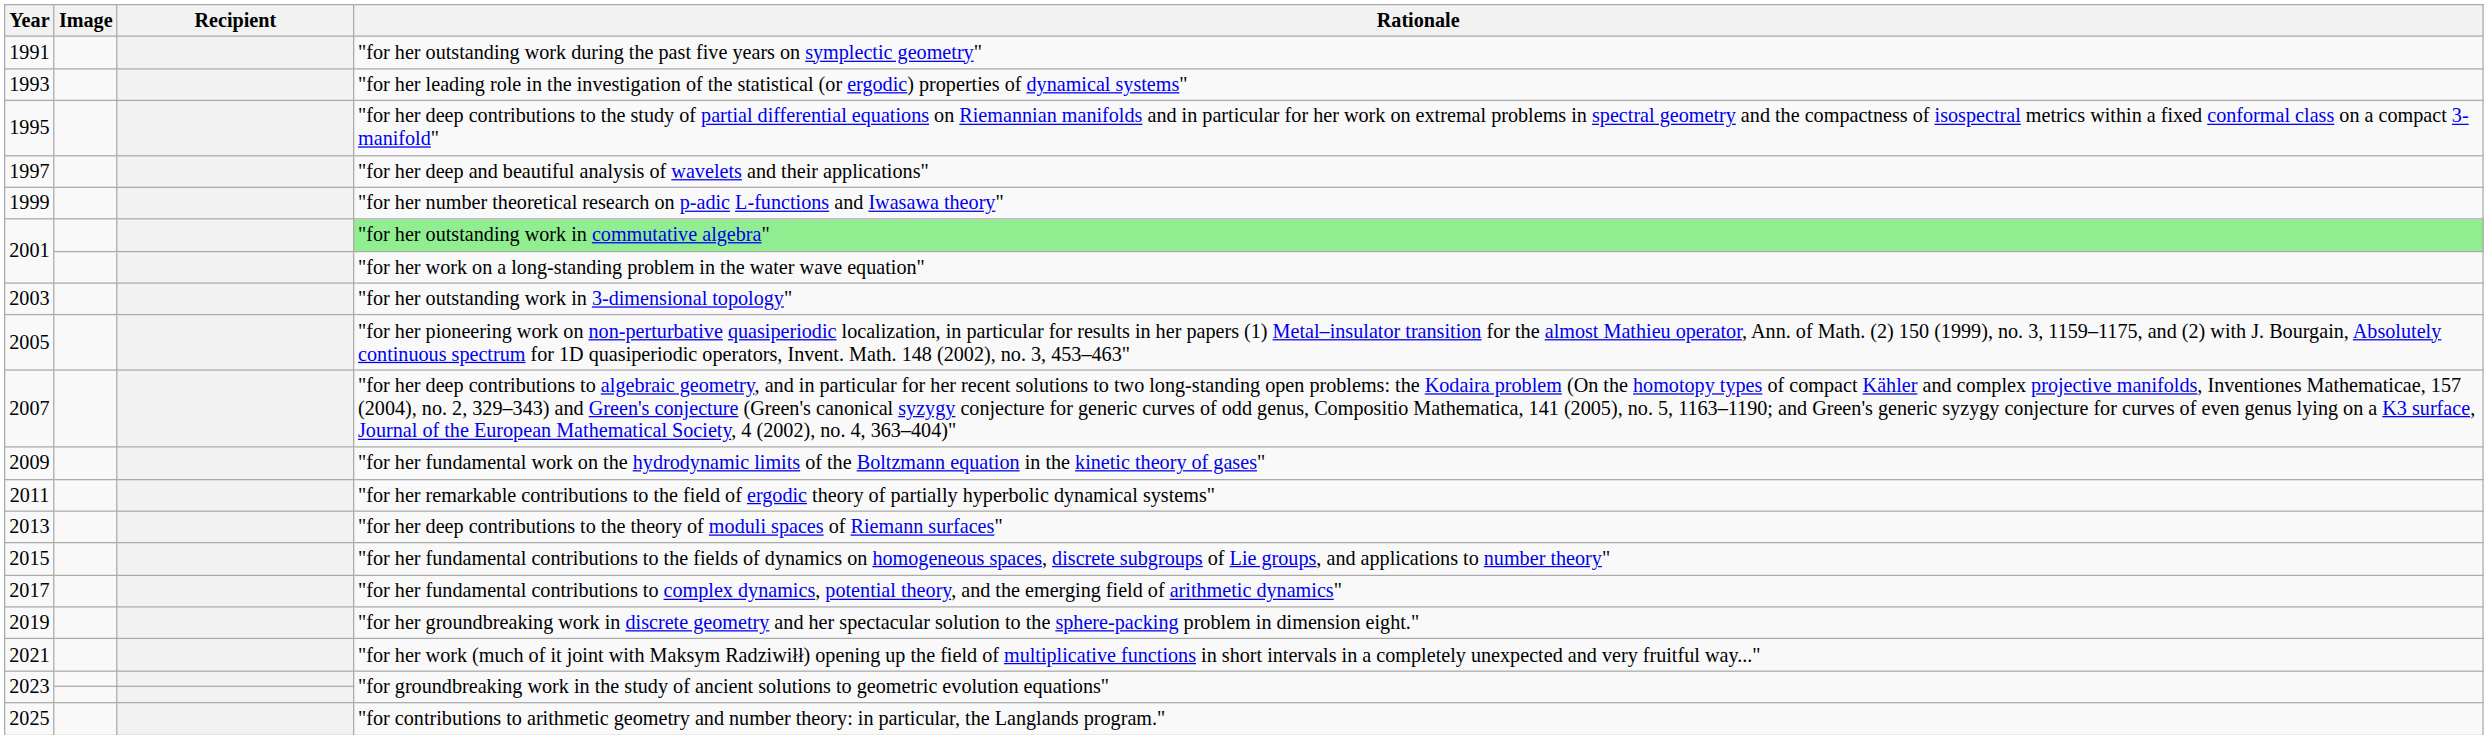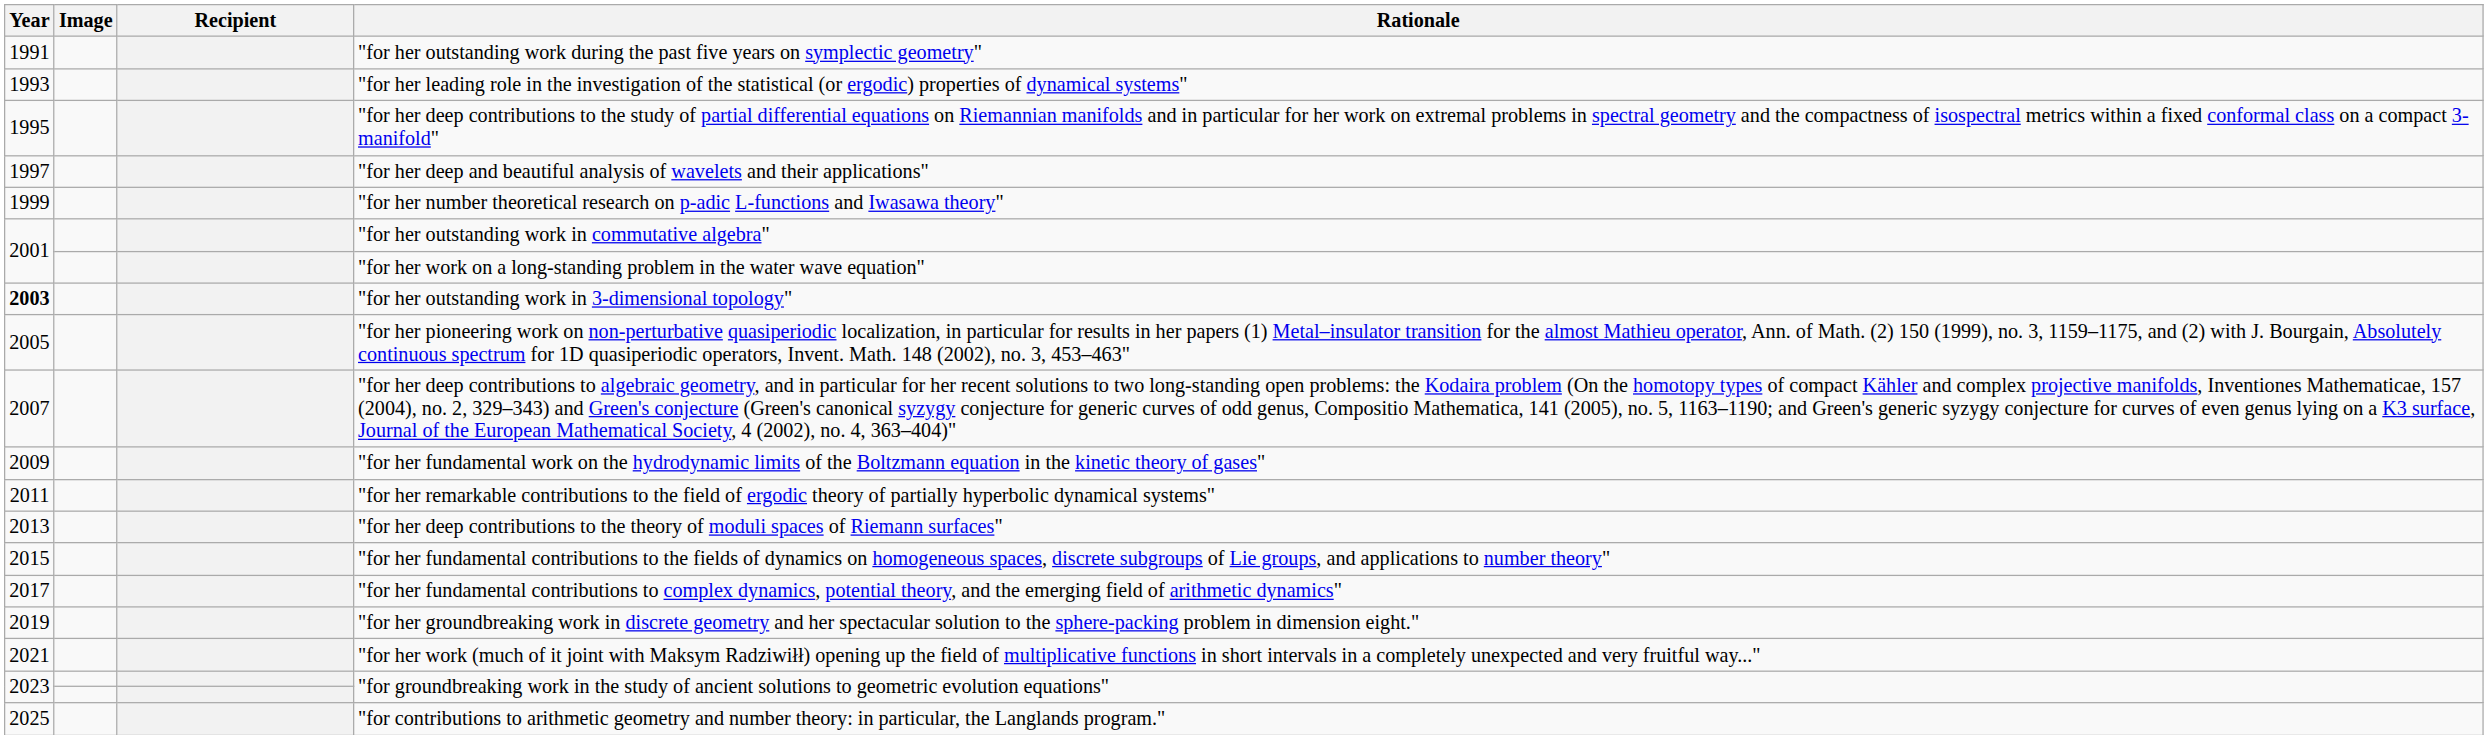(564, 235) lightgreen background -> (564, 235) no background
(29, 298) normal -> (29, 298) bold
